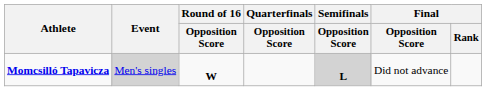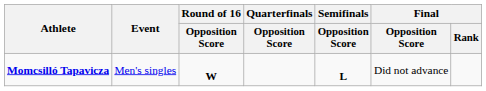(145, 70) lightgrey background -> (145, 70) no background
(343, 76) lightgrey background -> (343, 76) no background
